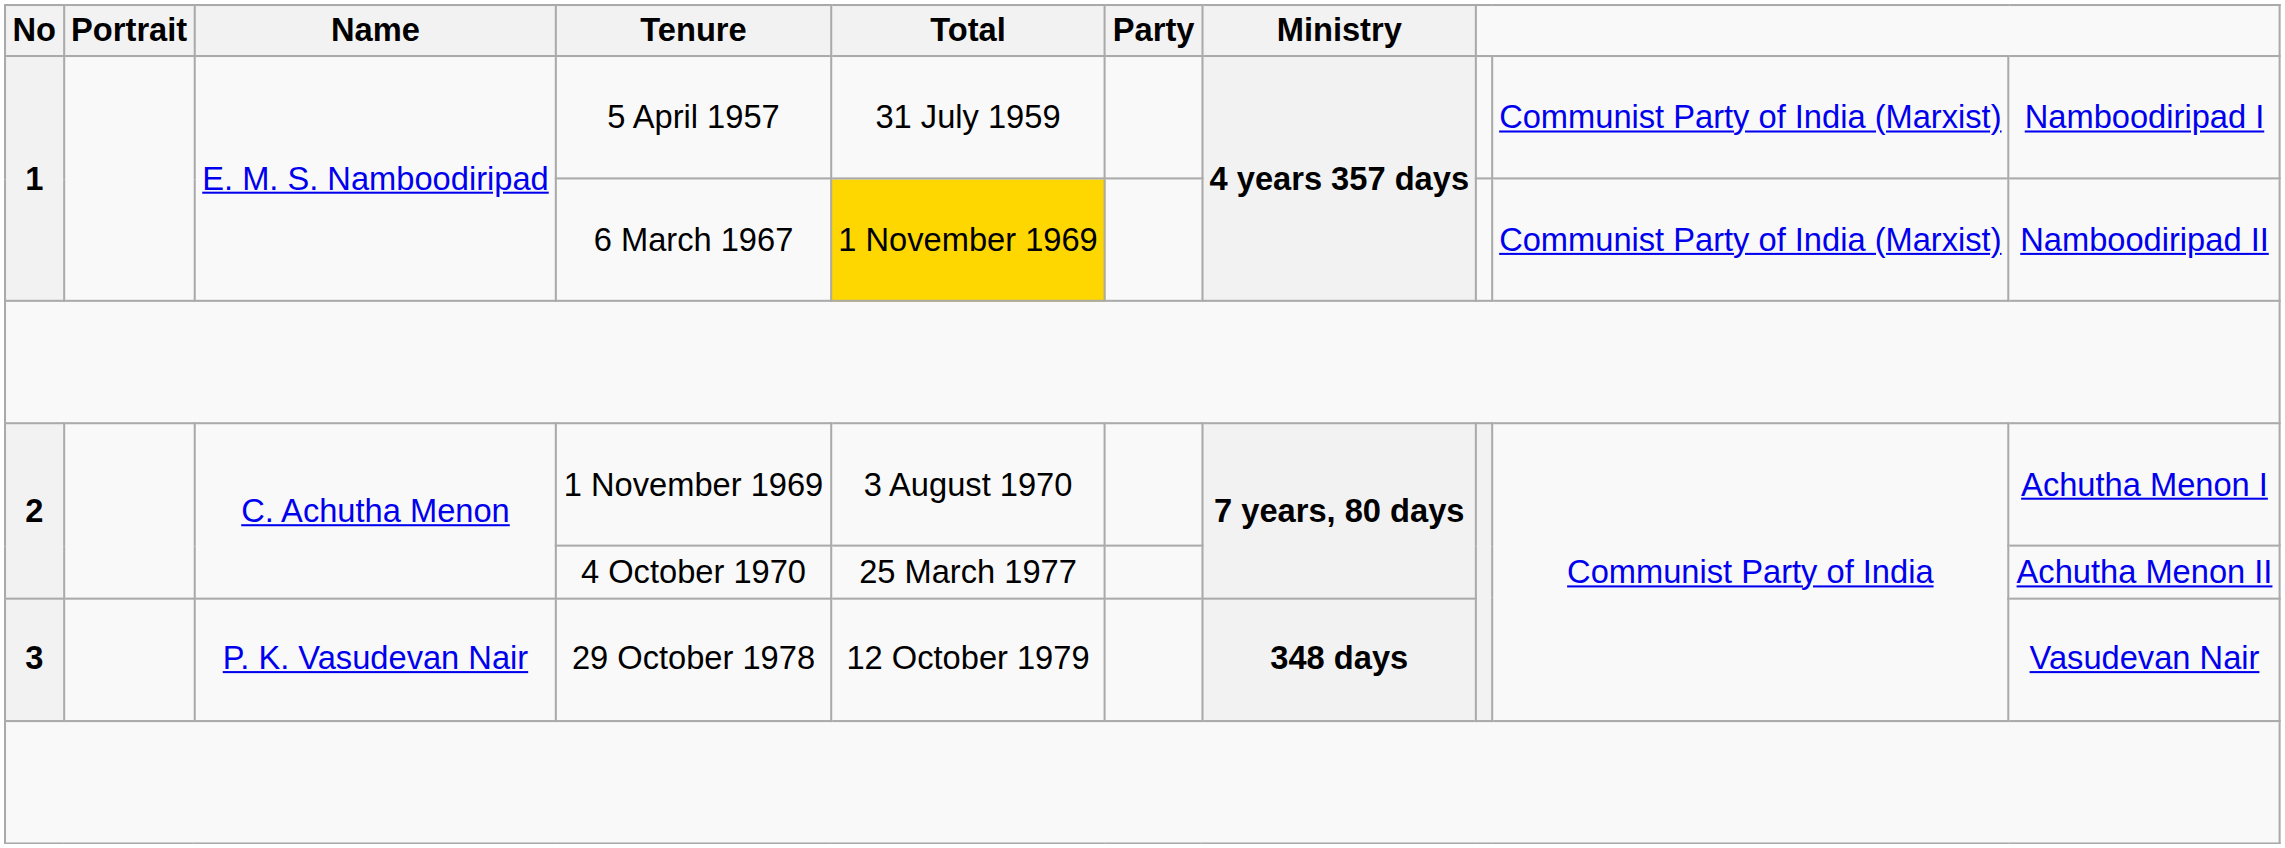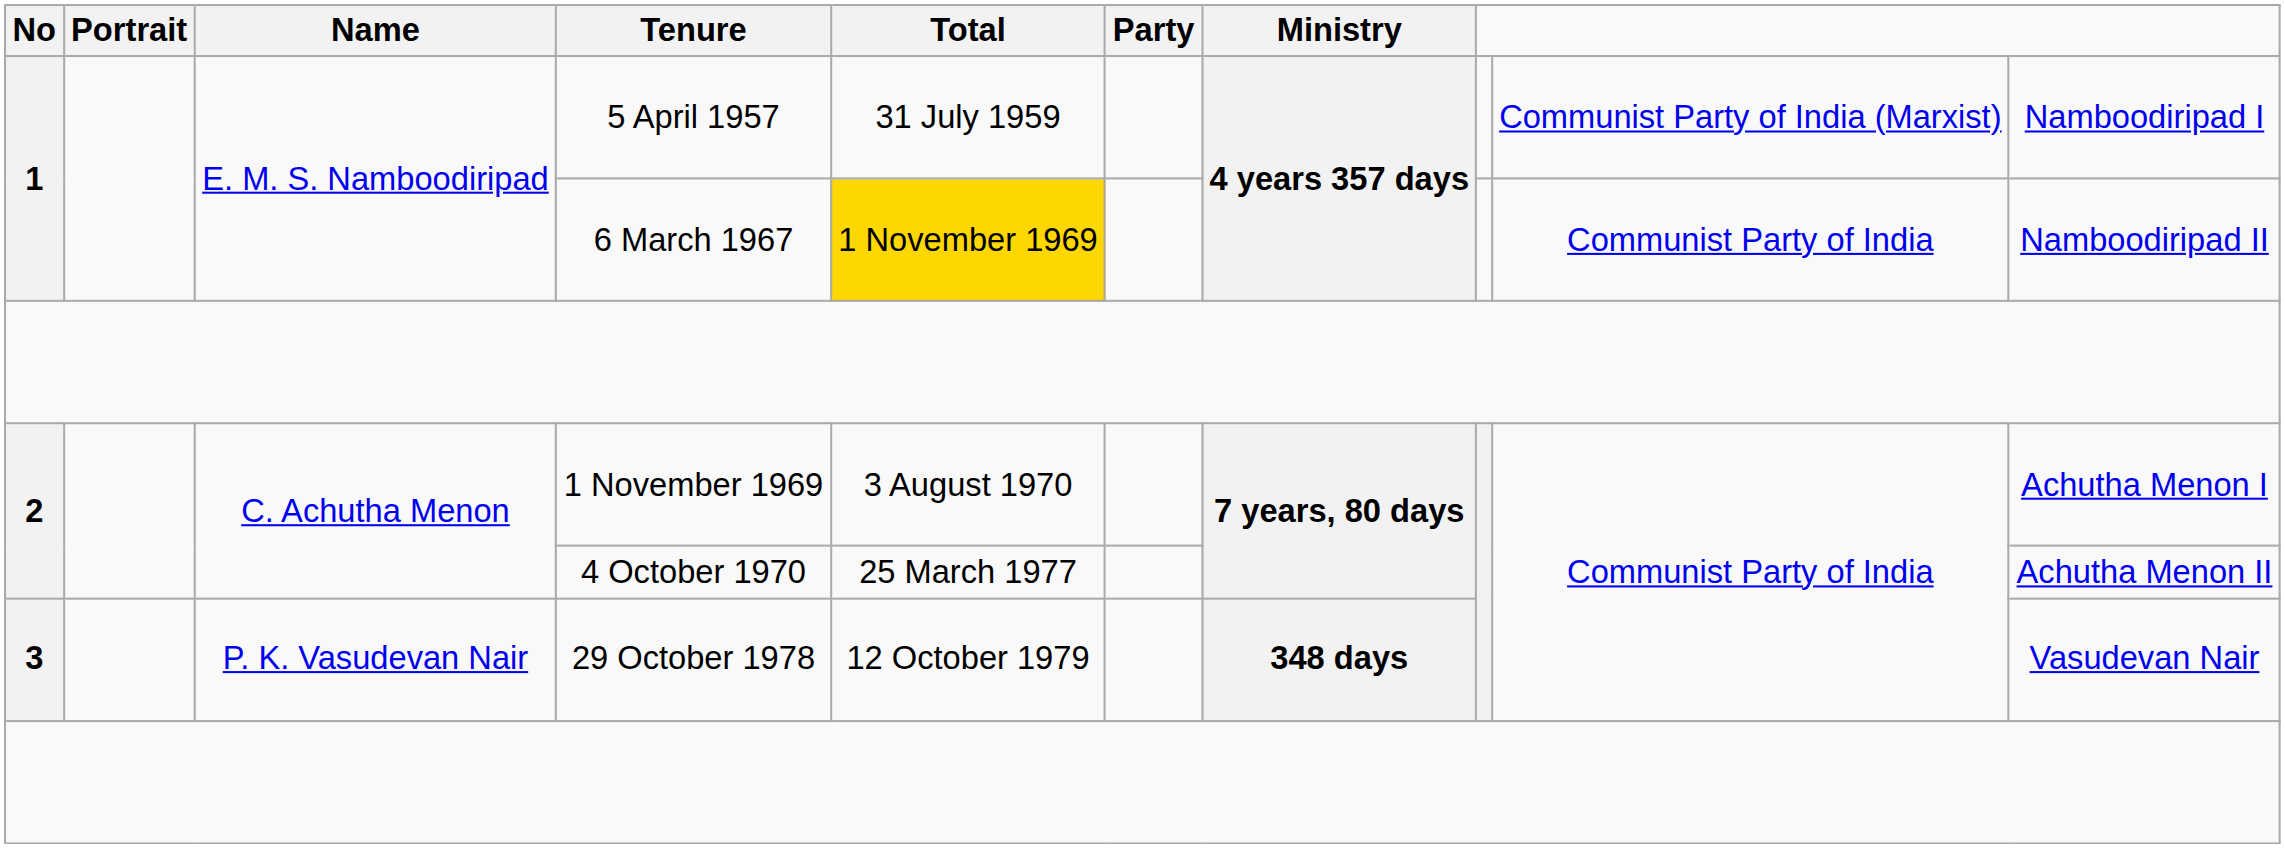(1750, 239) Communist Party of India (Marxist) -> (1750, 239) Communist Party of India
